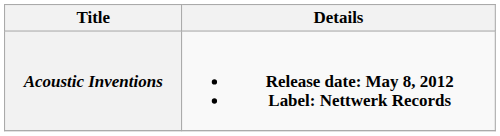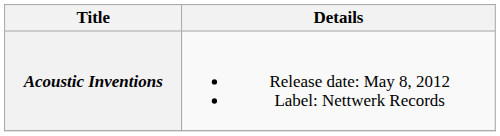(338, 90) bold -> (338, 90) normal
